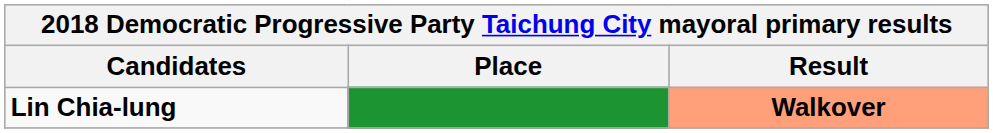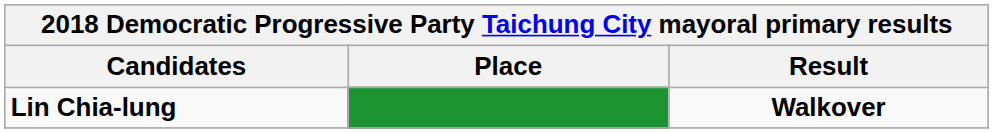(829, 107) lightsalmon background -> (829, 107) no background
